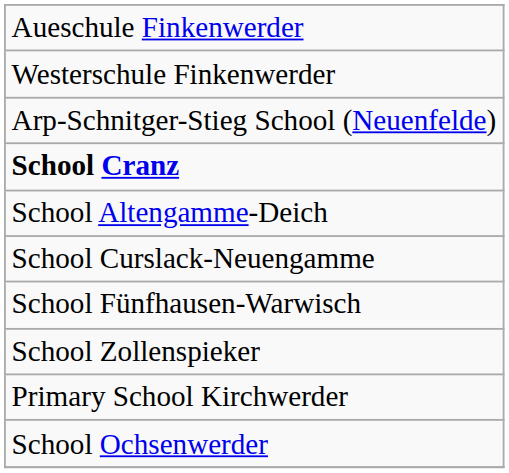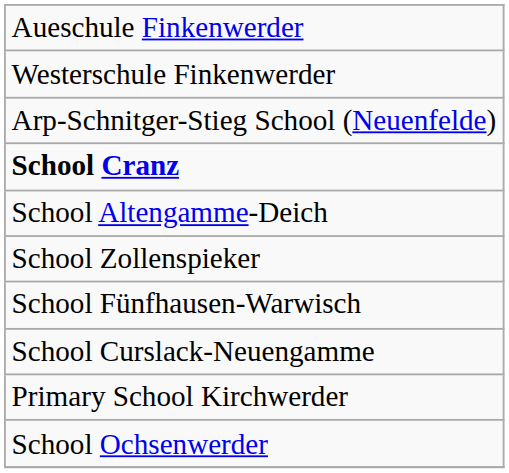(193, 258) School Curslack-Neuengamme -> (136, 258) School Zollenspieker
(136, 350) School Zollenspieker -> (193, 350) School Curslack-Neuengamme
